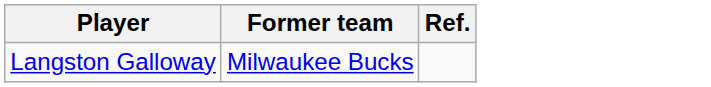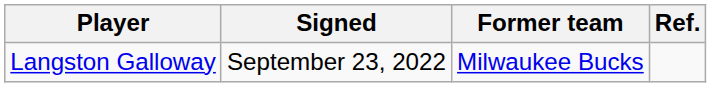+ column: (336, 23)
